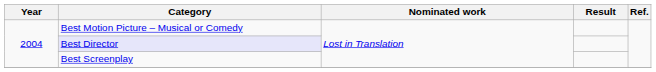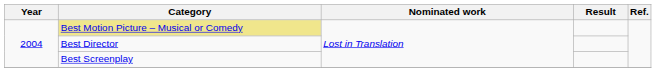(152, 28) no background -> (152, 28) khaki background
(89, 43) lavender background -> (89, 43) no background
